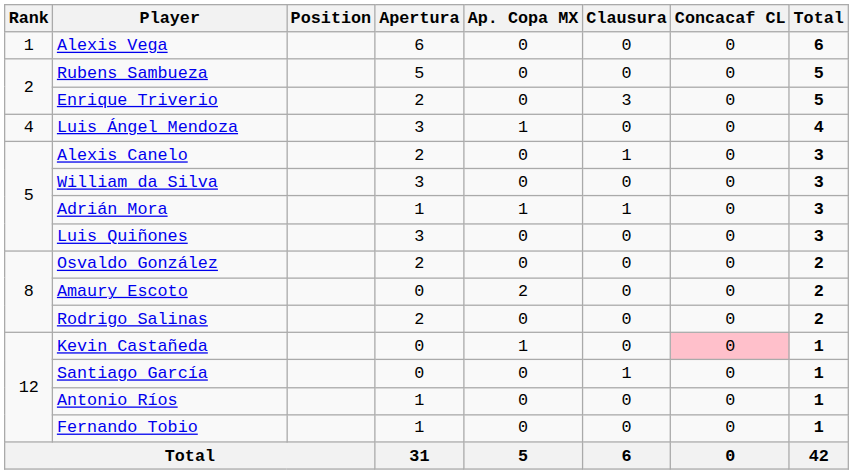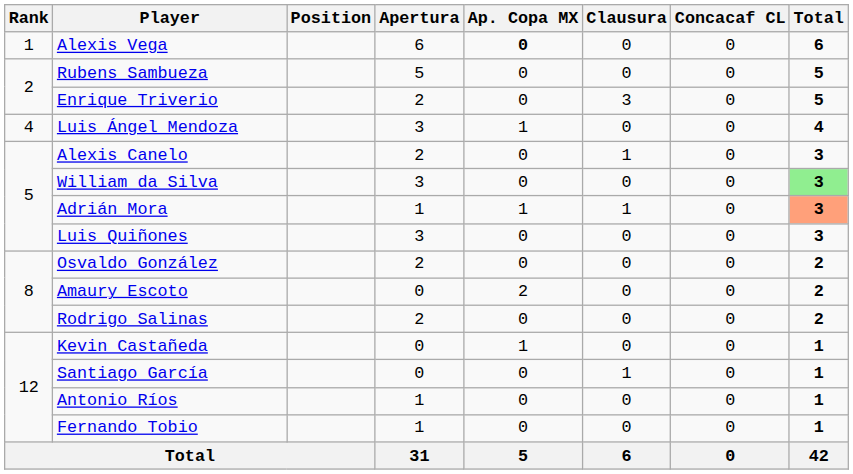(523, 46) normal -> (523, 46) bold
(819, 182) no background -> (819, 182) lightgreen background
(819, 210) no background -> (819, 210) lightsalmon background
(730, 346) pink background -> (730, 346) no background
